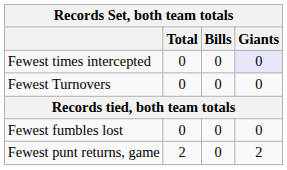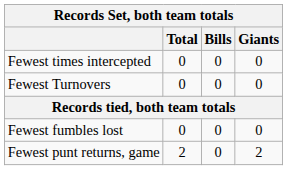(259, 61) lavender background -> (259, 61) no background
